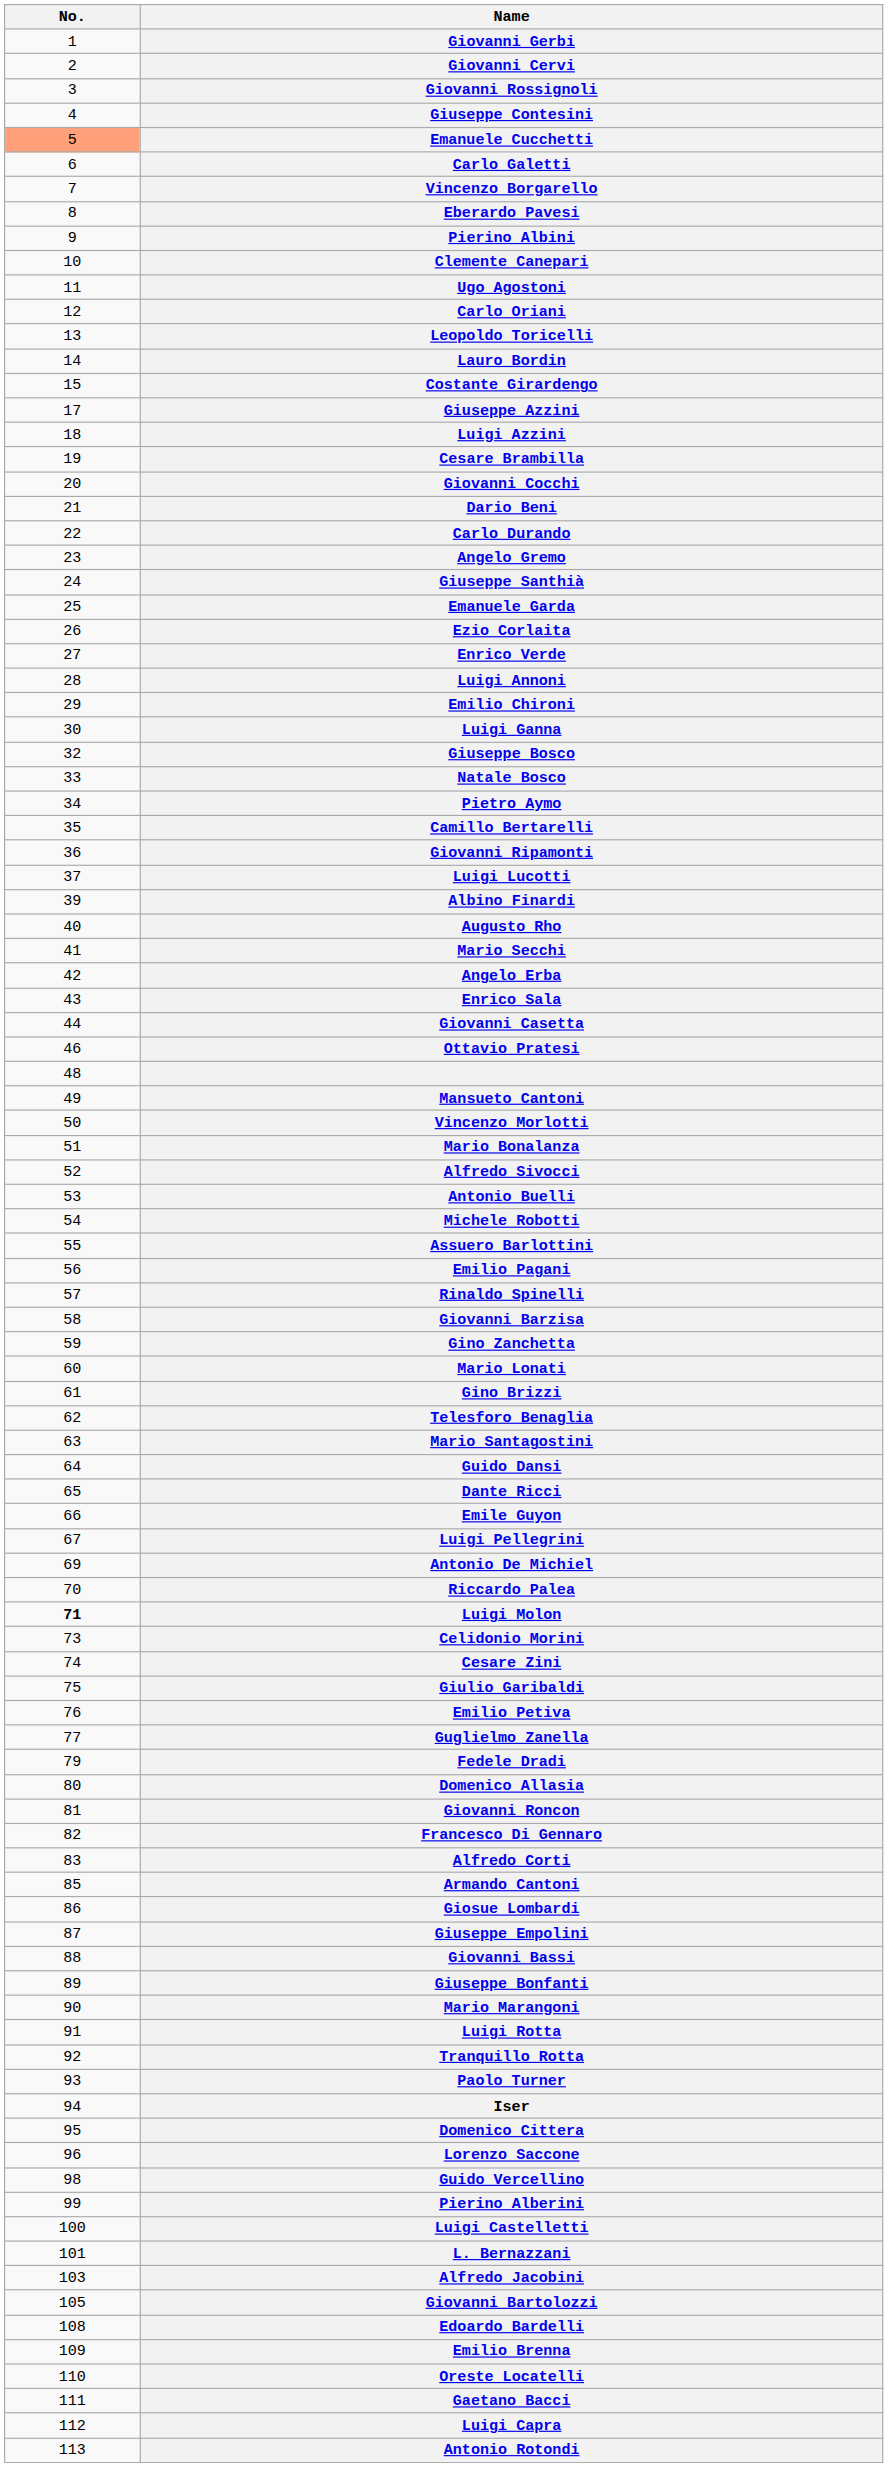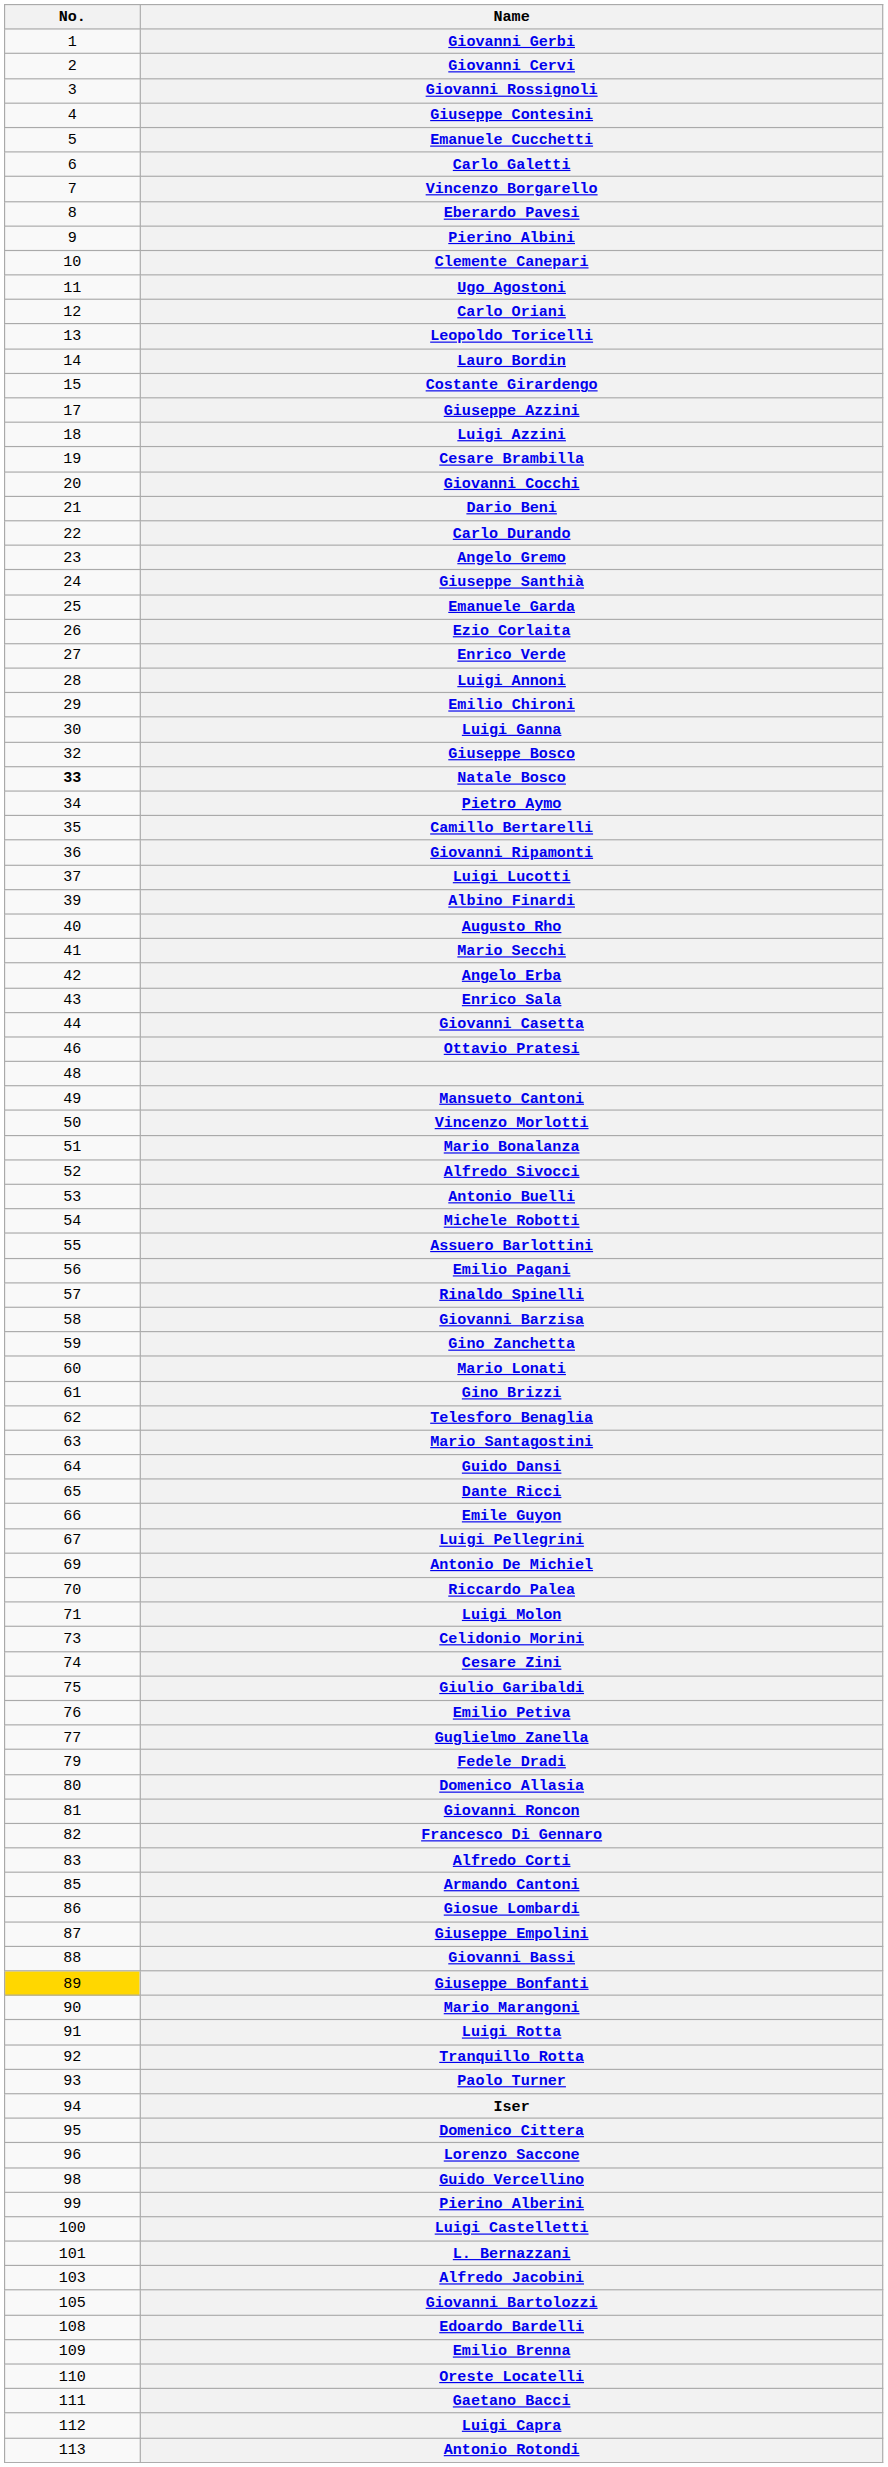(72, 140) lightsalmon background -> (72, 140) no background
(72, 779) normal -> (72, 779) bold
(72, 1614) bold -> (72, 1614) normal
(72, 1983) no background -> (72, 1983) gold background
